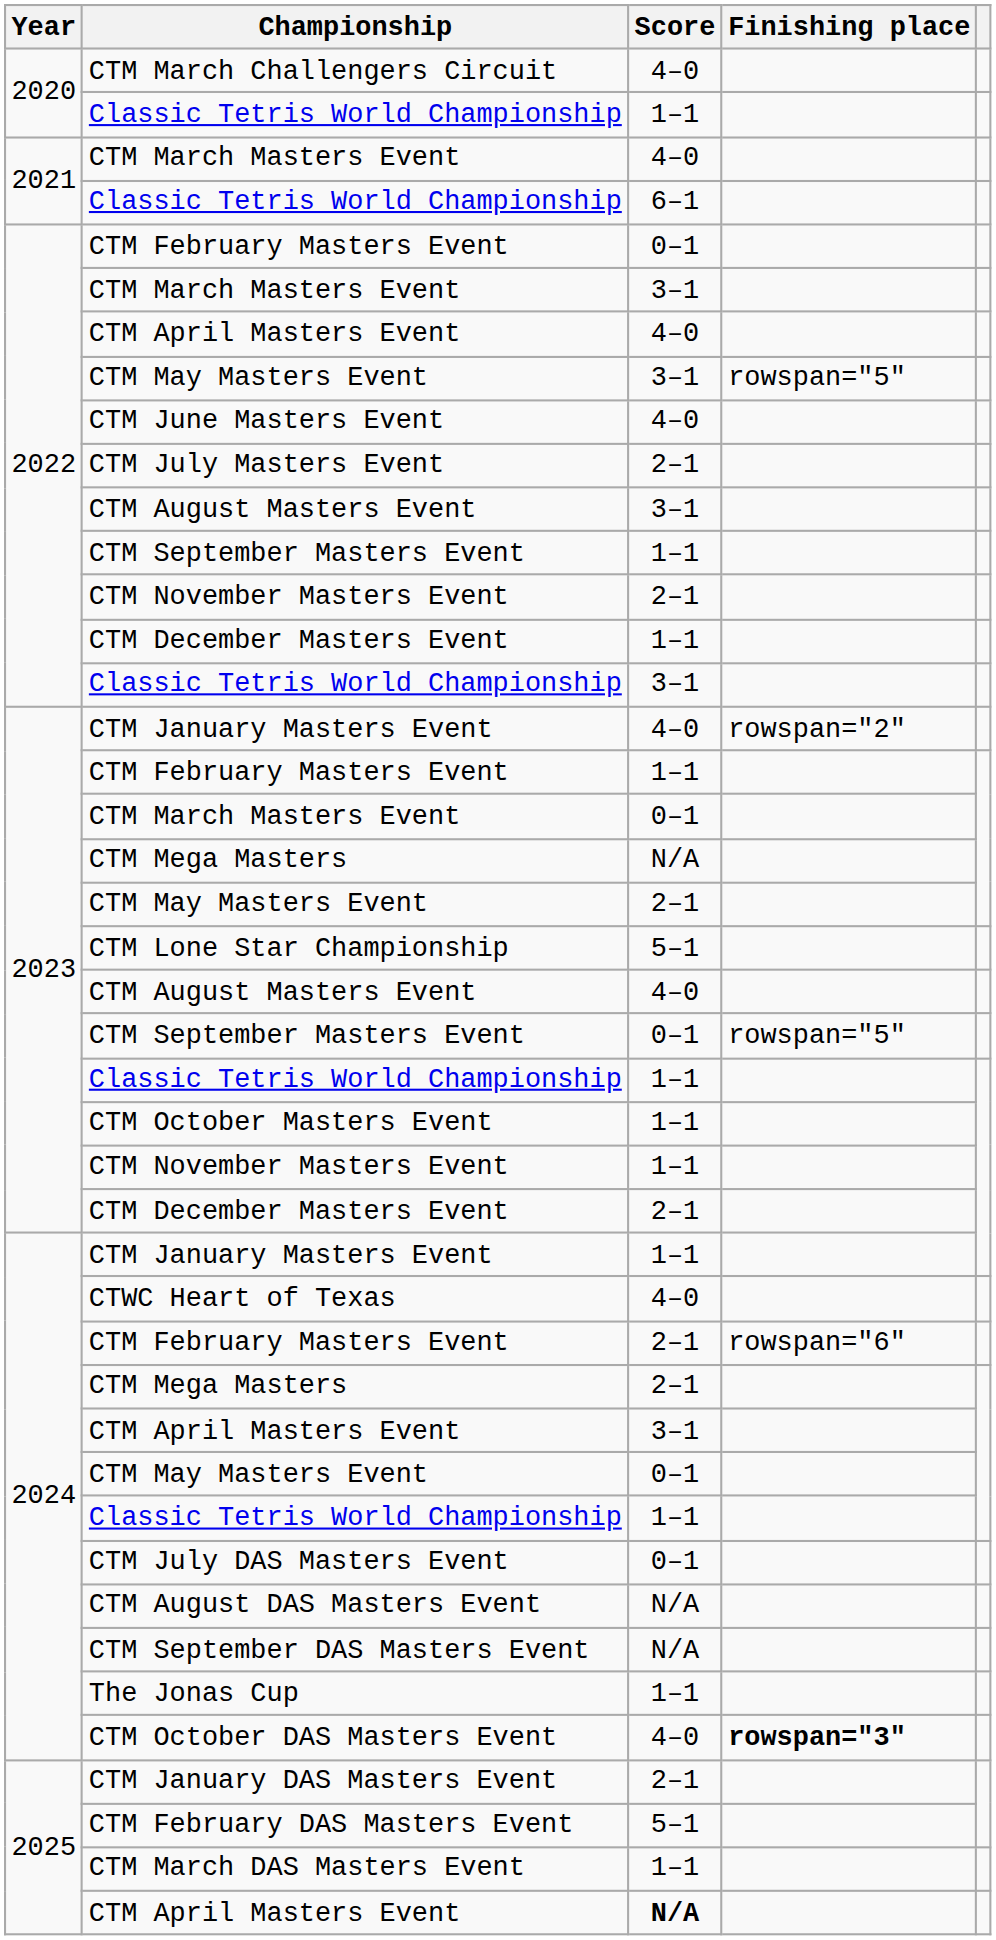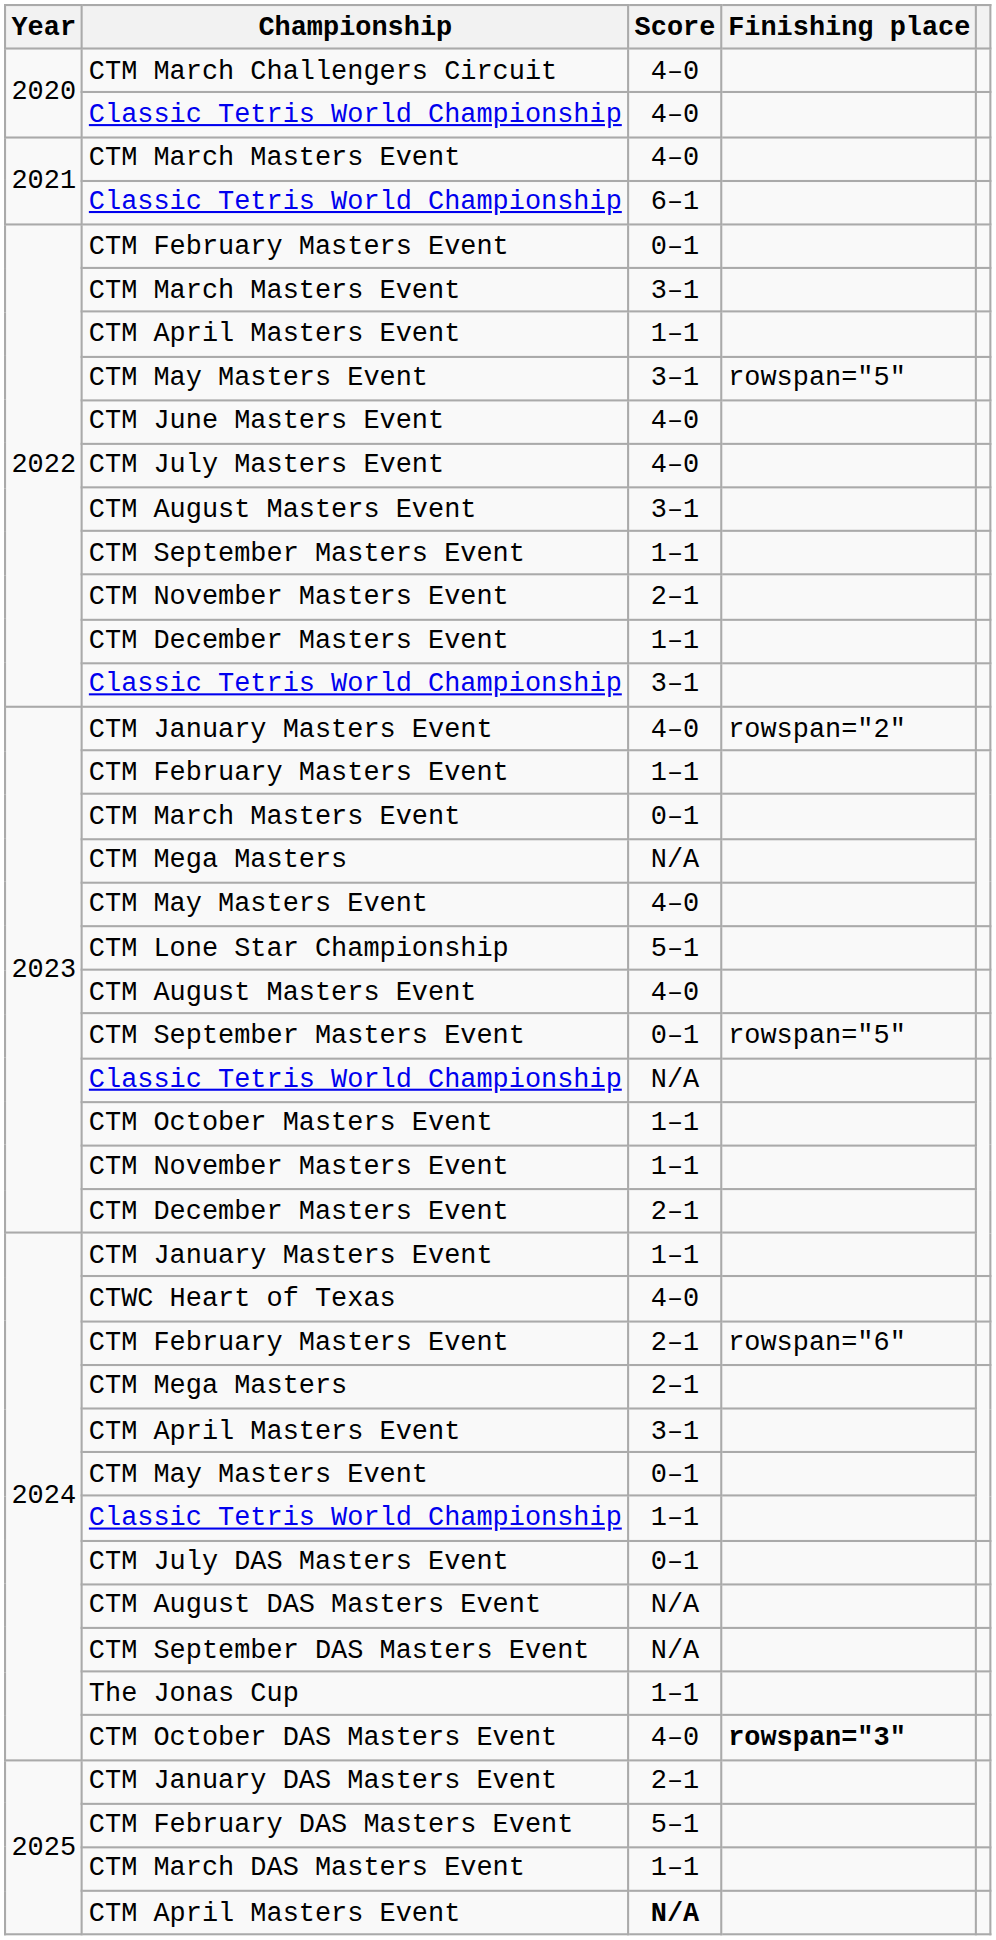(675, 115) 1–1 -> (675, 115) 4–0
(675, 334) 4–0 -> (675, 334) 1–1
(675, 466) 2–1 -> (675, 466) 4–0
(675, 904) 2–1 -> (675, 904) 4–0
(675, 1080) 1–1 -> (675, 1080) N/A
